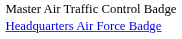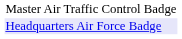(83, 26) no background -> (83, 26) lavender background
